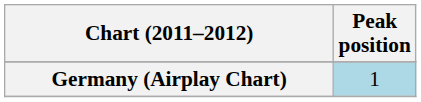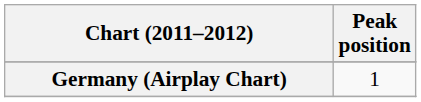(375, 79) lightblue background -> (375, 79) no background
